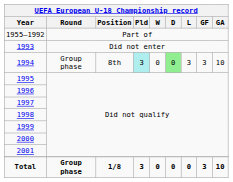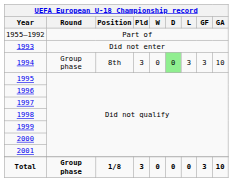(142, 62) paleturquoise background -> (142, 62) no background
